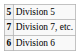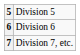rows swapped: (9, 42) <-> (9, 27)
